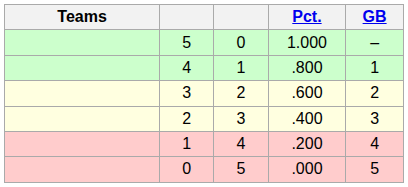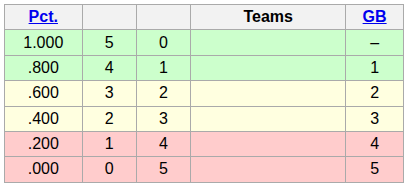columns swapped: (82, 17) <-> (307, 17)
